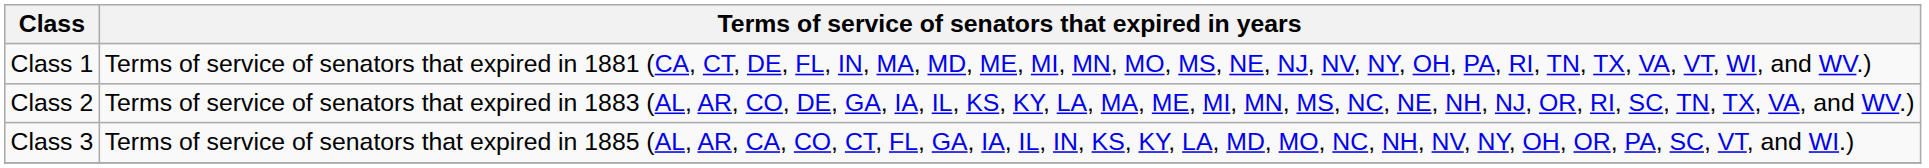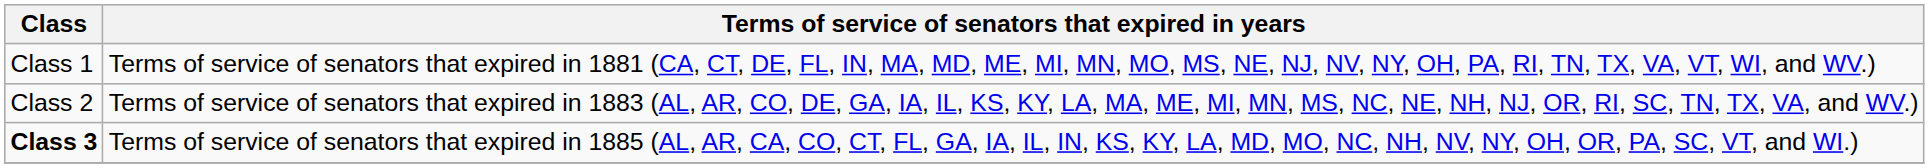(52, 142) normal -> (54, 142) bold
